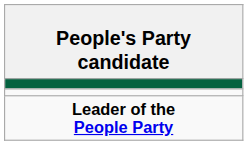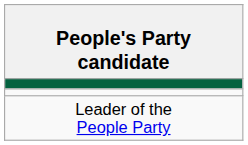(124, 119) bold -> (124, 119) normal
